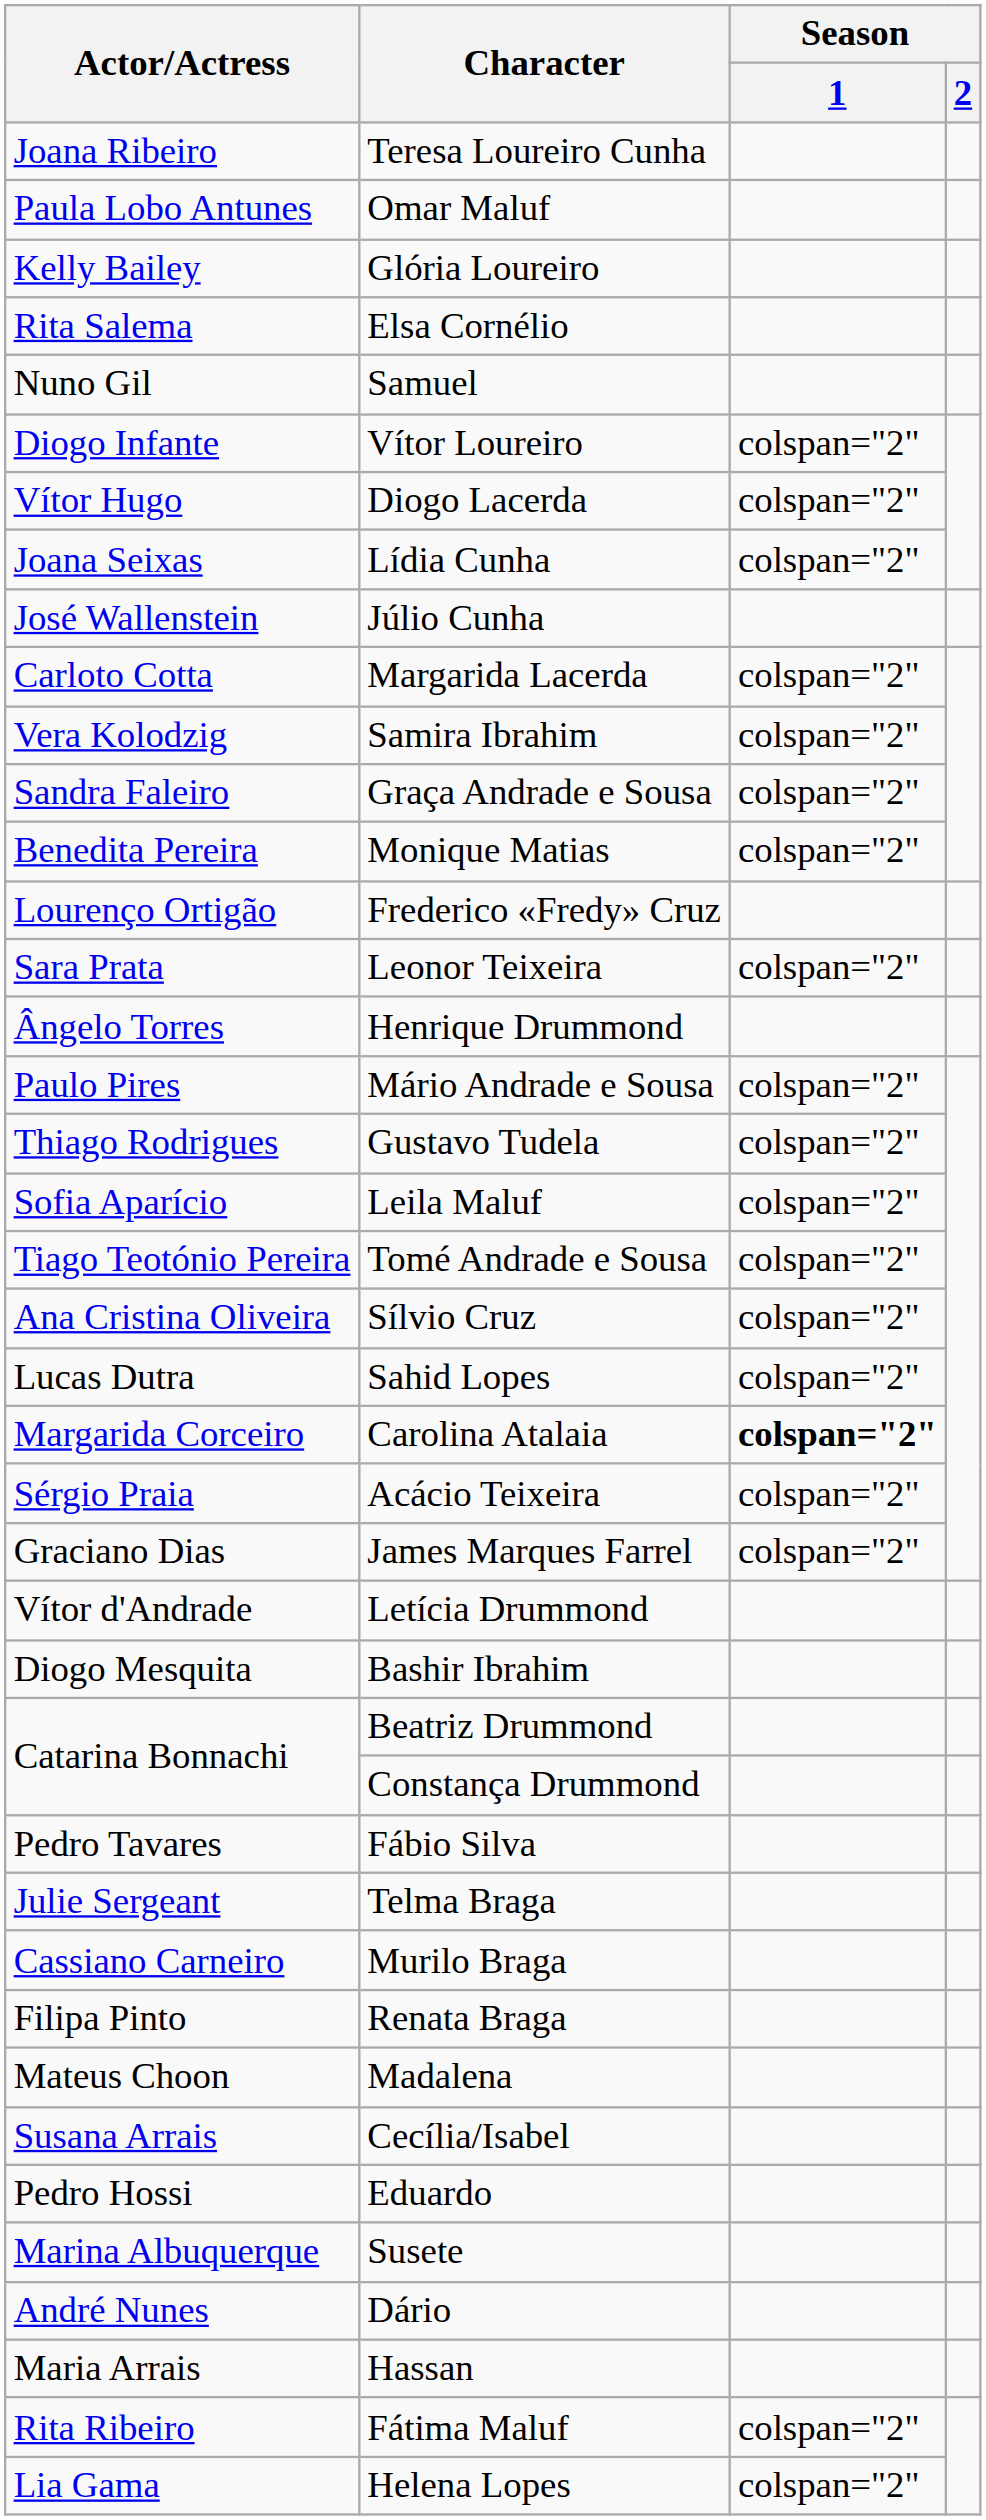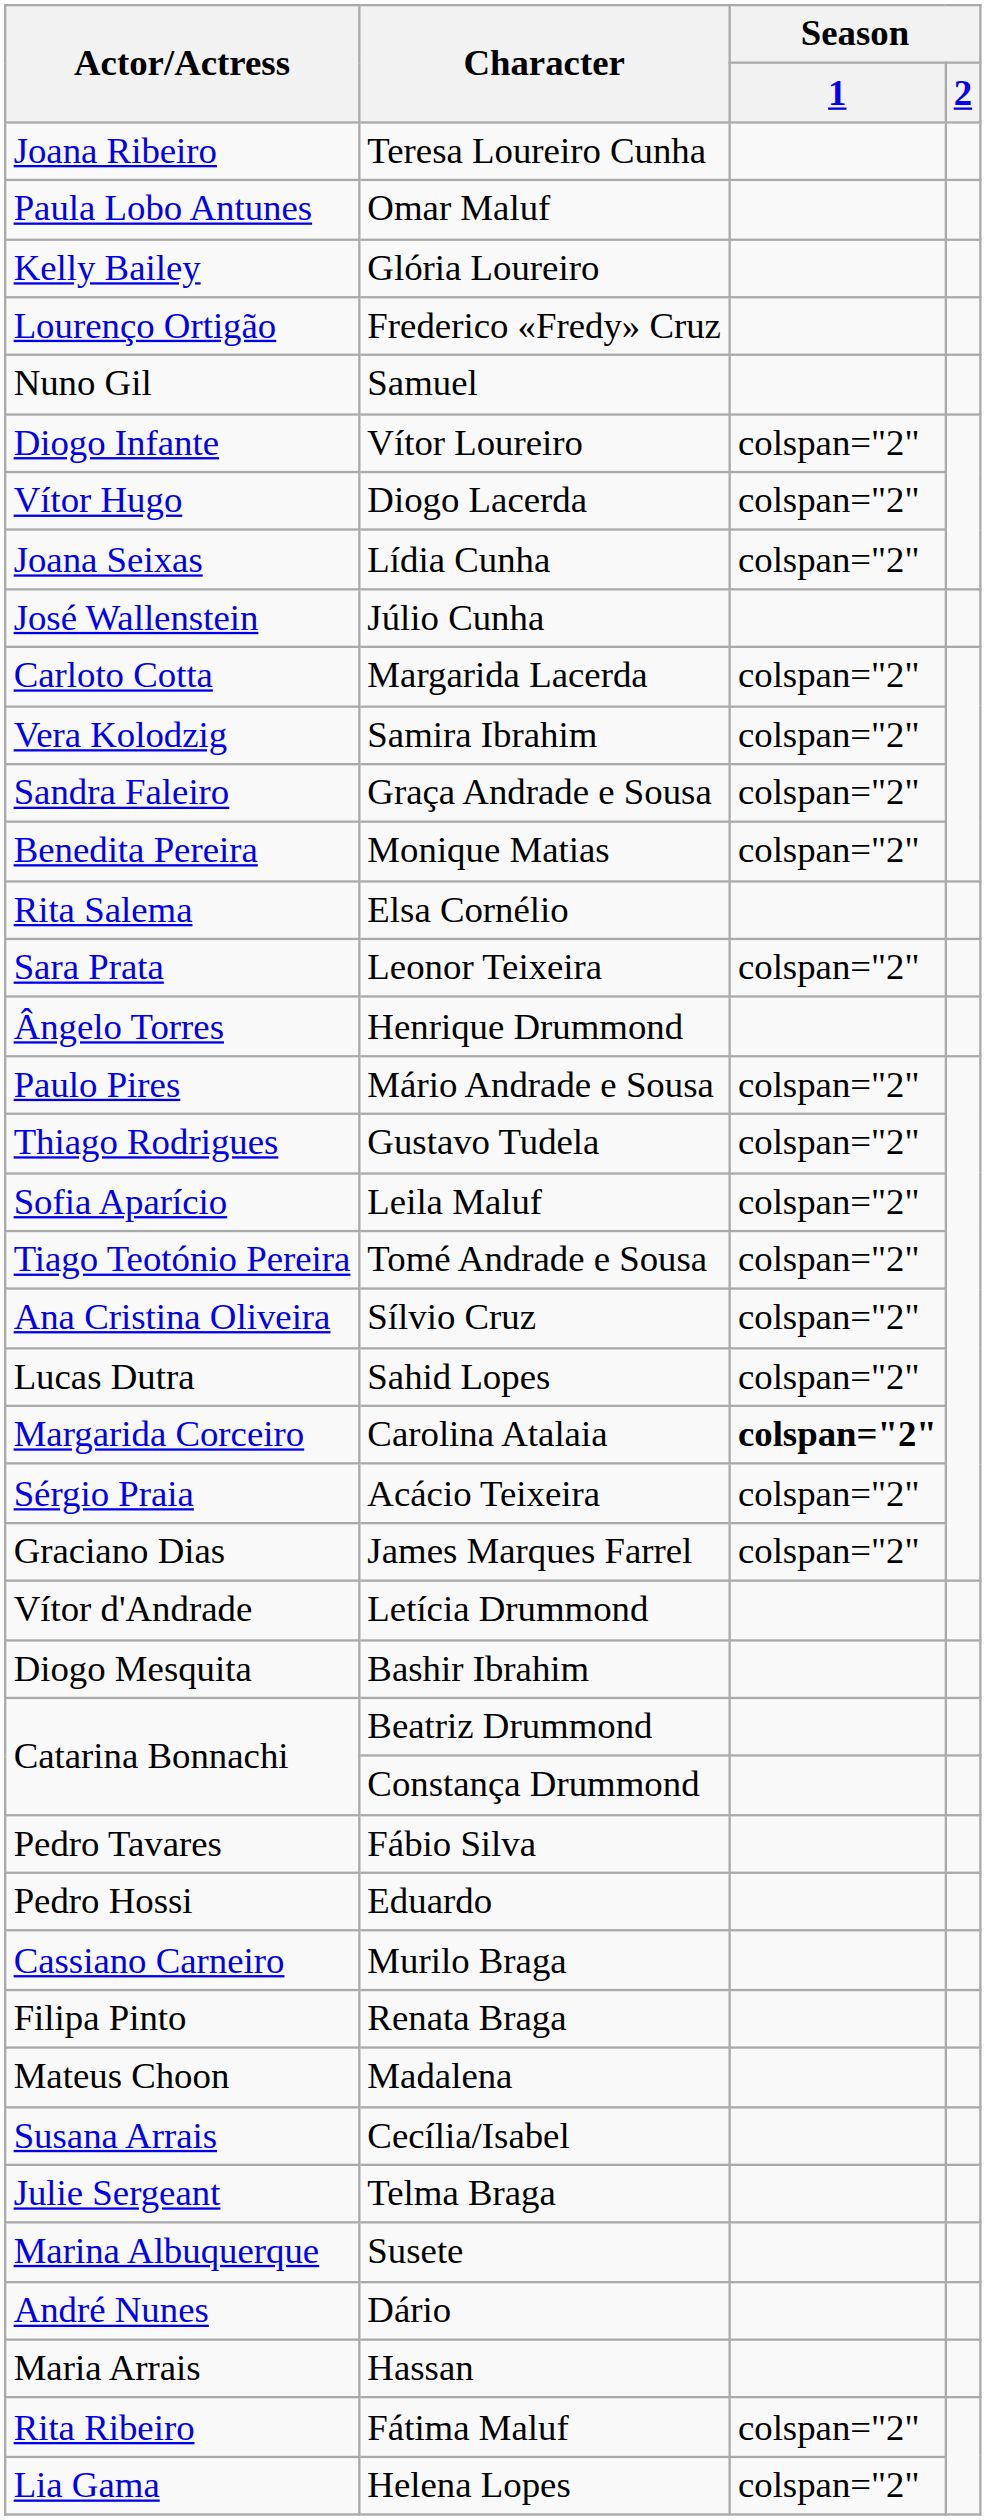rows swapped: (544, 909) <-> (468, 325)
rows swapped: (462, 1901) <-> (430, 2193)
